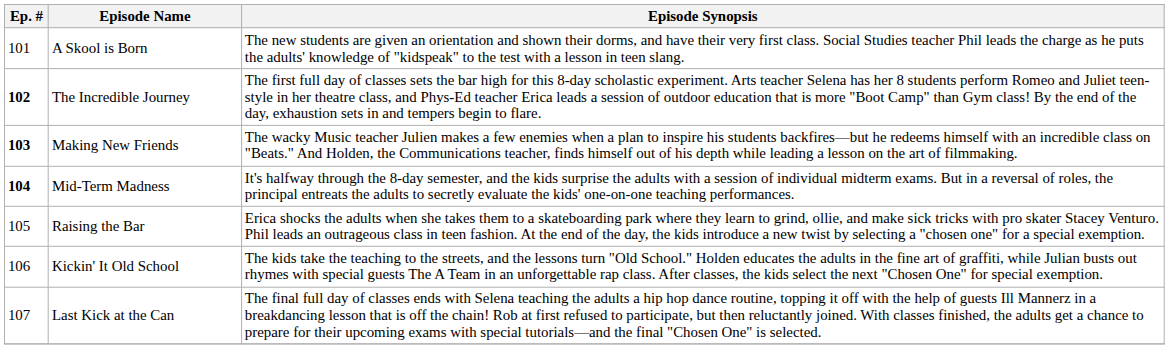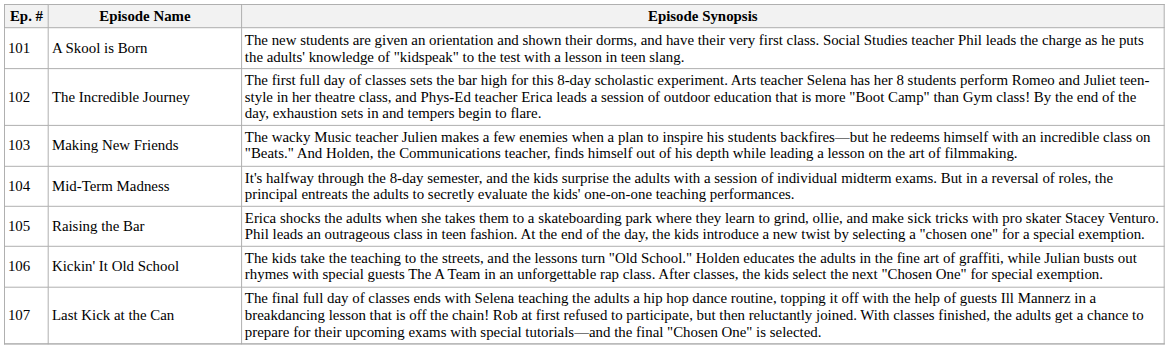(19, 96) bold -> (19, 96) normal
(19, 145) bold -> (19, 145) normal
(19, 186) bold -> (19, 186) normal
